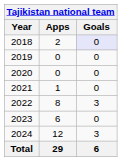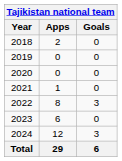(97, 42) lavender background -> (97, 42) no background
